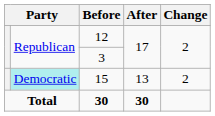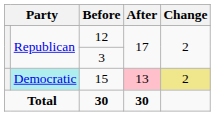(142, 79) no background -> (142, 79) pink background
(185, 79) no background -> (185, 79) khaki background
